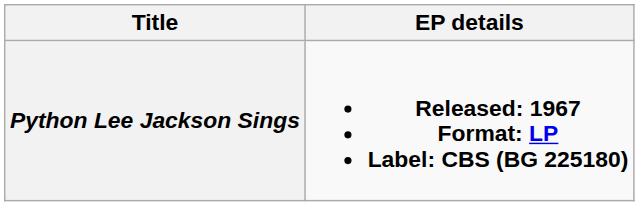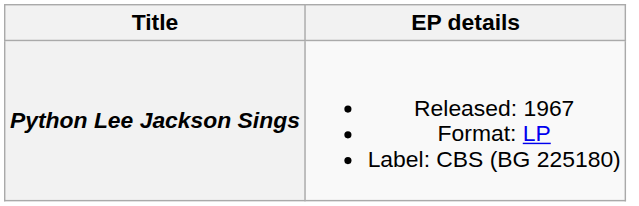(469, 134) bold -> (466, 134) normal
